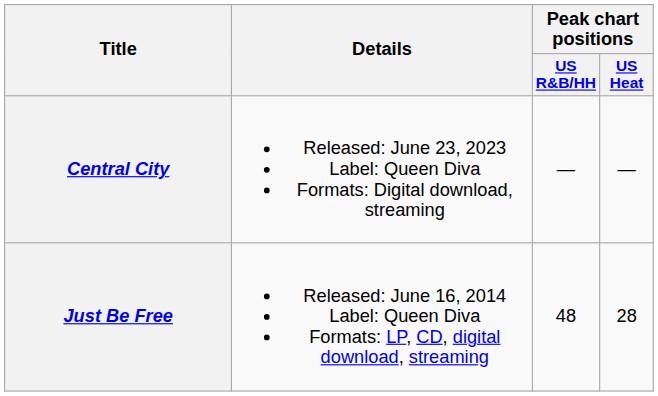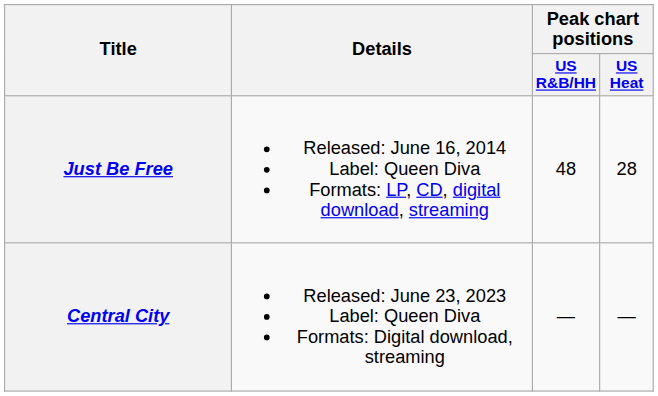rows swapped: (118, 316) <-> (118, 169)
